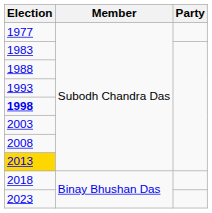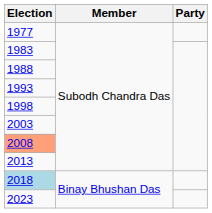(20, 106) bold -> (20, 106) normal
(20, 143) no background -> (20, 143) lightsalmon background
(20, 161) gold background -> (20, 161) no background
(20, 180) no background -> (20, 180) lightblue background
